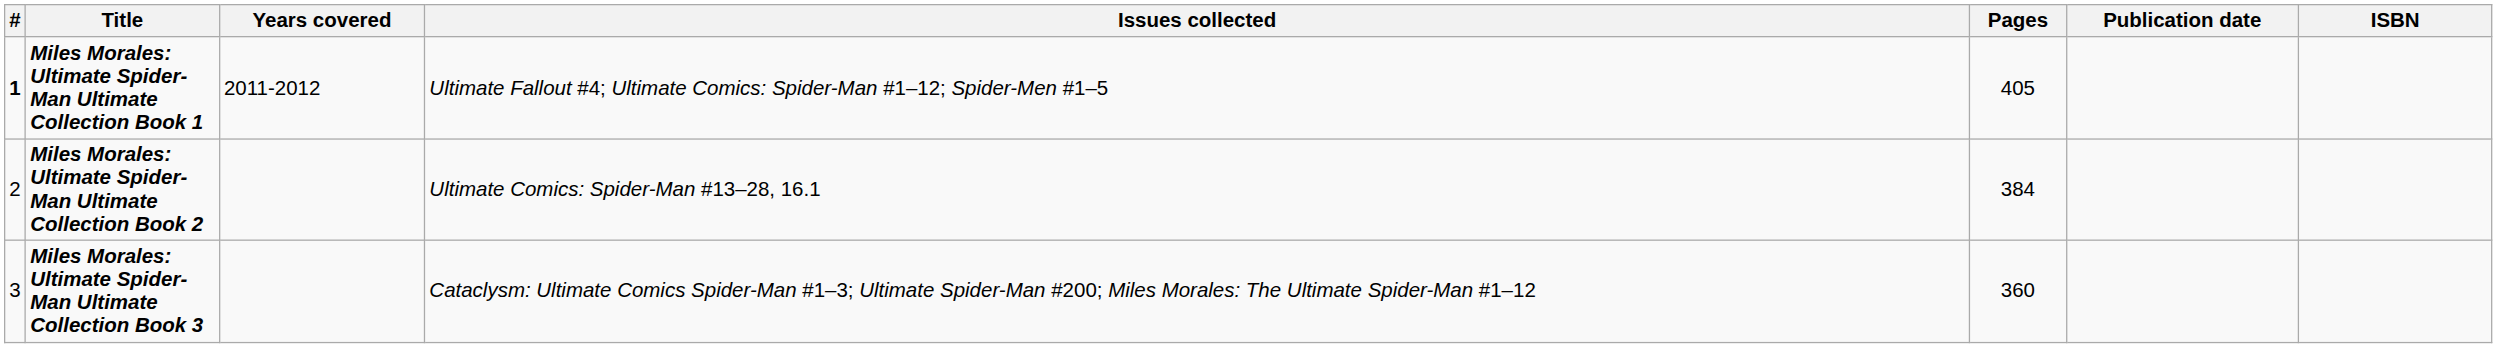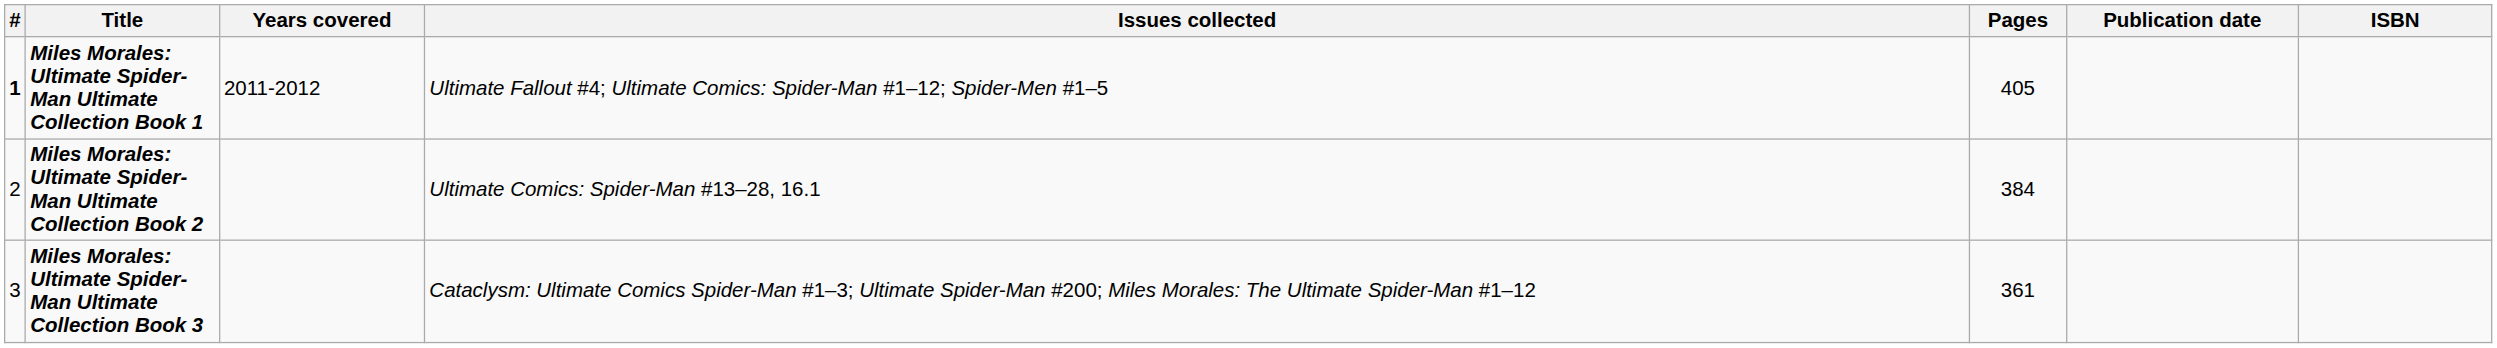(2018, 290) 360 -> (2018, 290) 361
